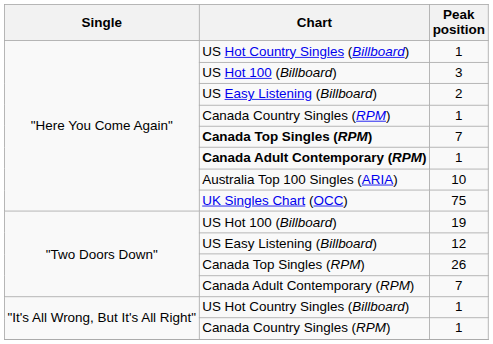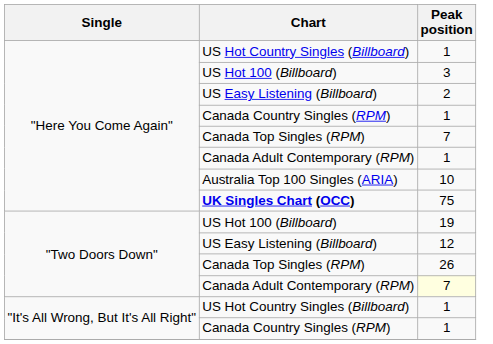(287, 136) bold -> (283, 136) normal
(314, 158) bold -> (308, 158) normal
(275, 200) normal -> (278, 200) bold
(459, 286) no background -> (447, 286) lightyellow background
